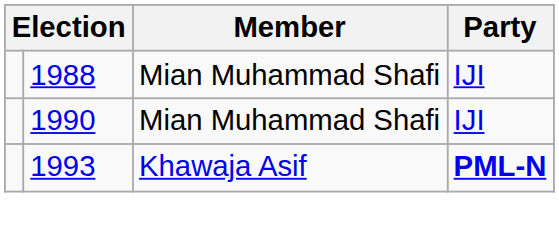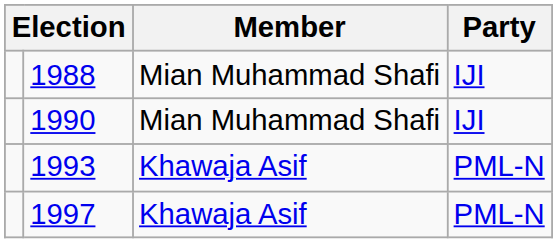(500, 167) bold -> (499, 167) normal
+ row: (63, 213)
